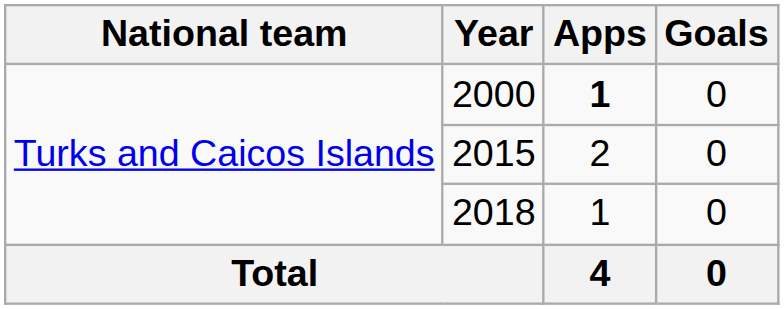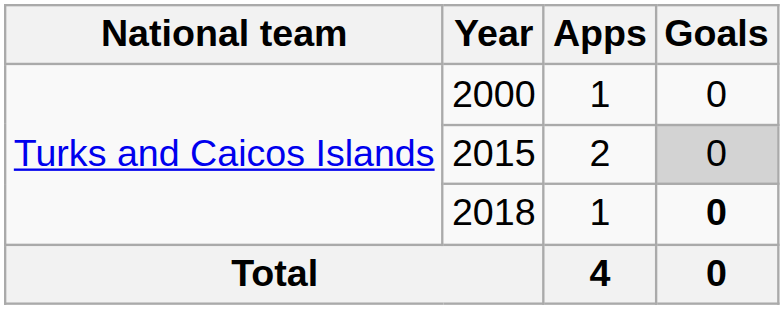(600, 93) bold -> (600, 93) normal
(716, 153) no background -> (716, 153) lightgrey background
(716, 213) normal -> (716, 213) bold
